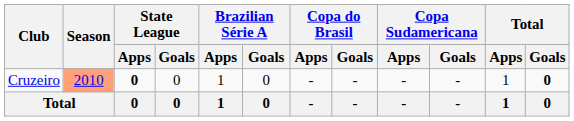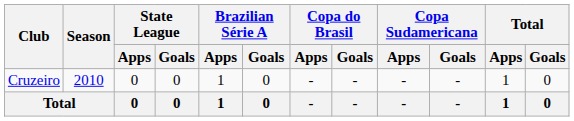(89, 80) lightsalmon background -> (89, 80) no background
(134, 80) bold -> (134, 80) normal
(547, 80) bold -> (547, 80) normal
